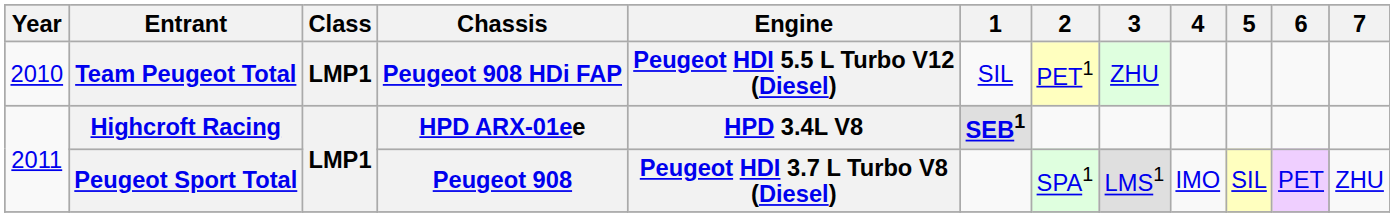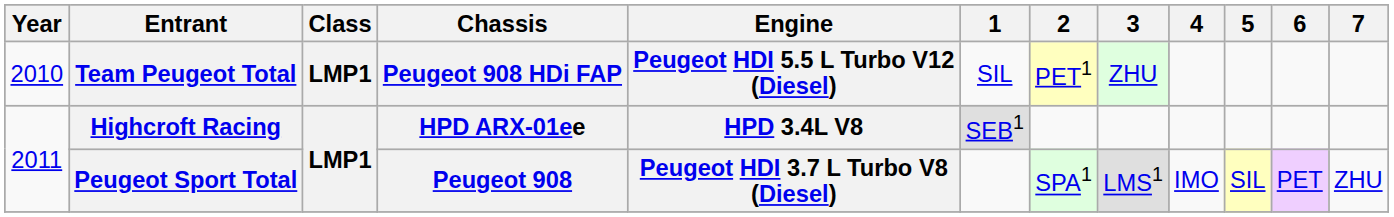(995, 127) bold -> (995, 127) normal
